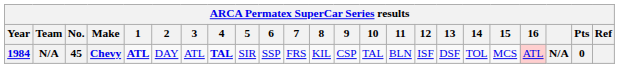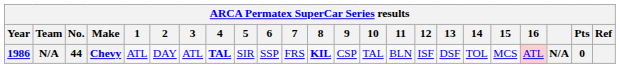(19, 53) 1984 -> (19, 53) 1986
(76, 53) 45 -> (76, 53) 44
(138, 53) bold -> (137, 53) normal
(321, 53) normal -> (321, 53) bold
